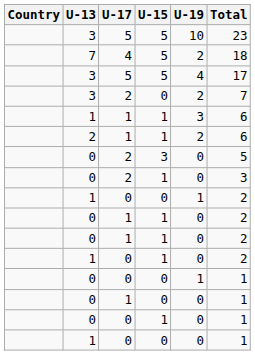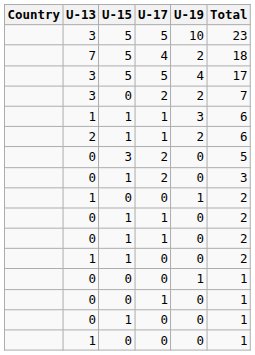columns swapped: (153, 15) <-> (117, 15)
